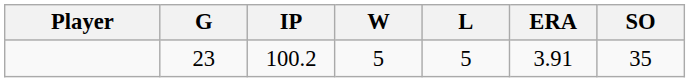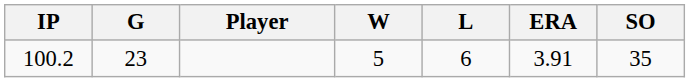columns swapped: (82, 22) <-> (291, 22)
(466, 58) 5 -> (466, 58) 6
